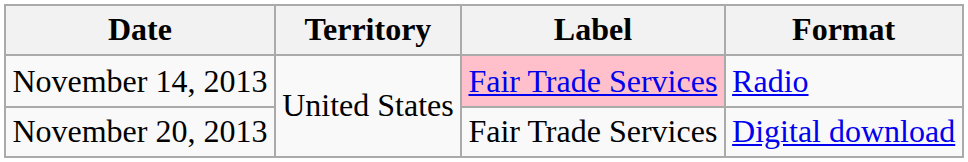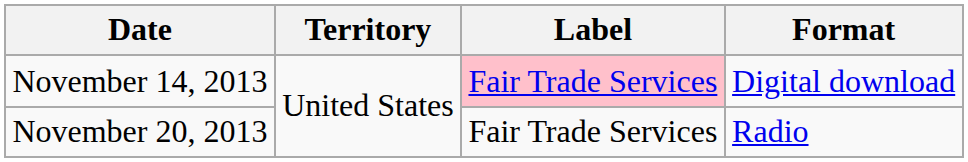(770, 80) Radio -> (844, 80) Digital download
(844, 131) Digital download -> (770, 131) Radio
